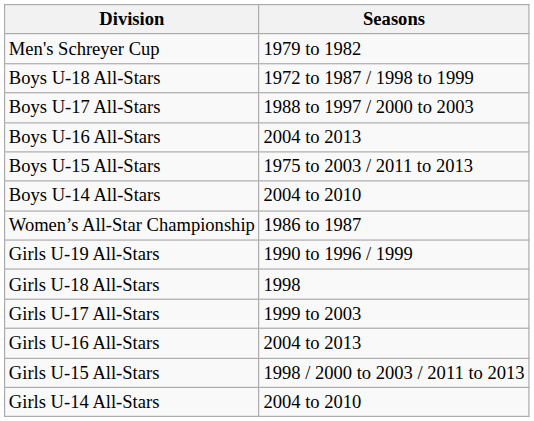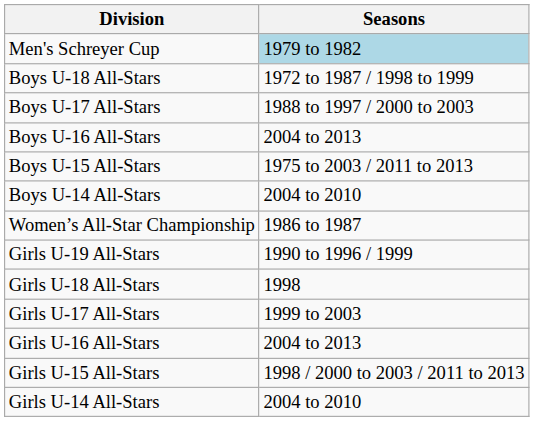(312, 48) no background -> (312, 48) lightblue background
